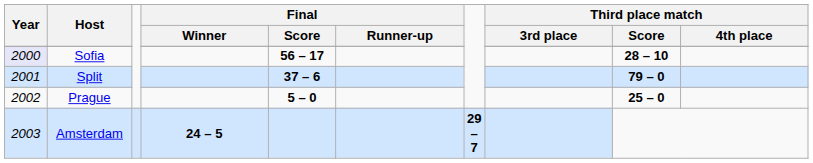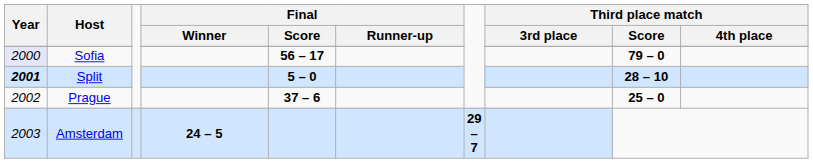(646, 57) 28 – 10 -> (646, 57) 79 – 0
(26, 77) normal -> (26, 77) bold
(302, 77) 37 – 6 -> (302, 77) 5 – 0
(646, 77) 79 – 0 -> (646, 77) 28 – 10
(302, 98) 5 – 0 -> (302, 98) 37 – 6
